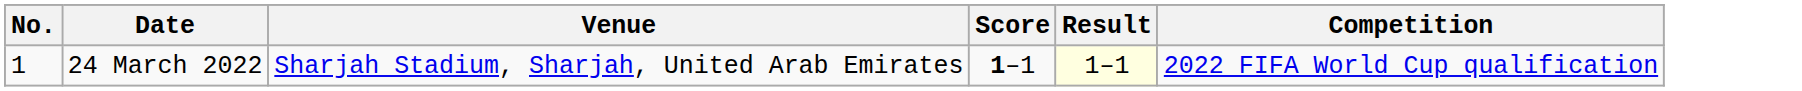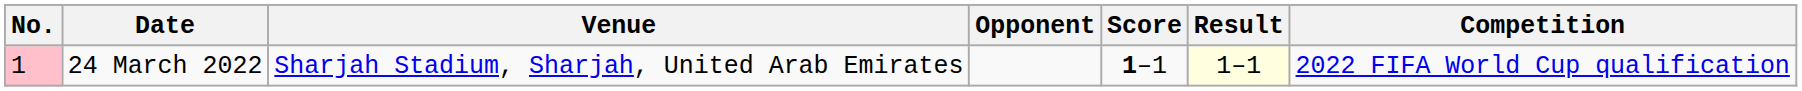+ column: (1035, 25)
(18, 66) no background -> (18, 66) pink background
